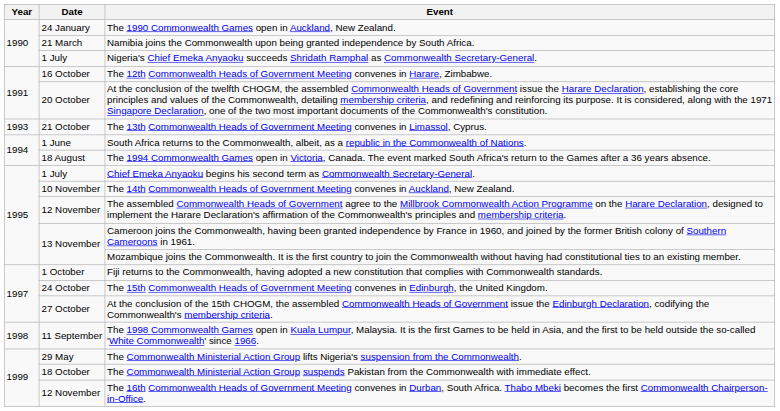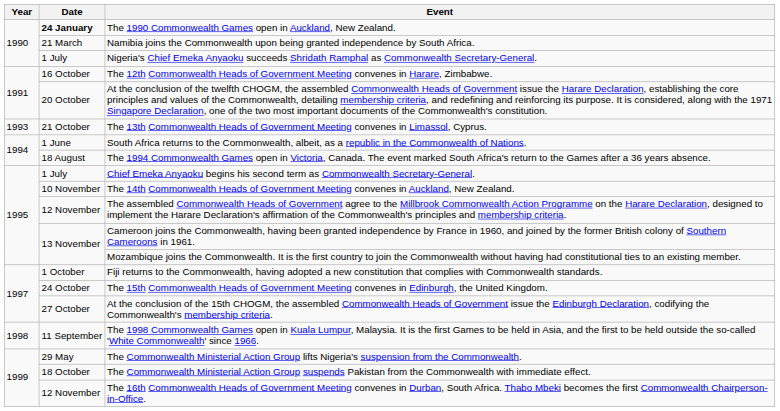(66, 27) normal -> (67, 27) bold
